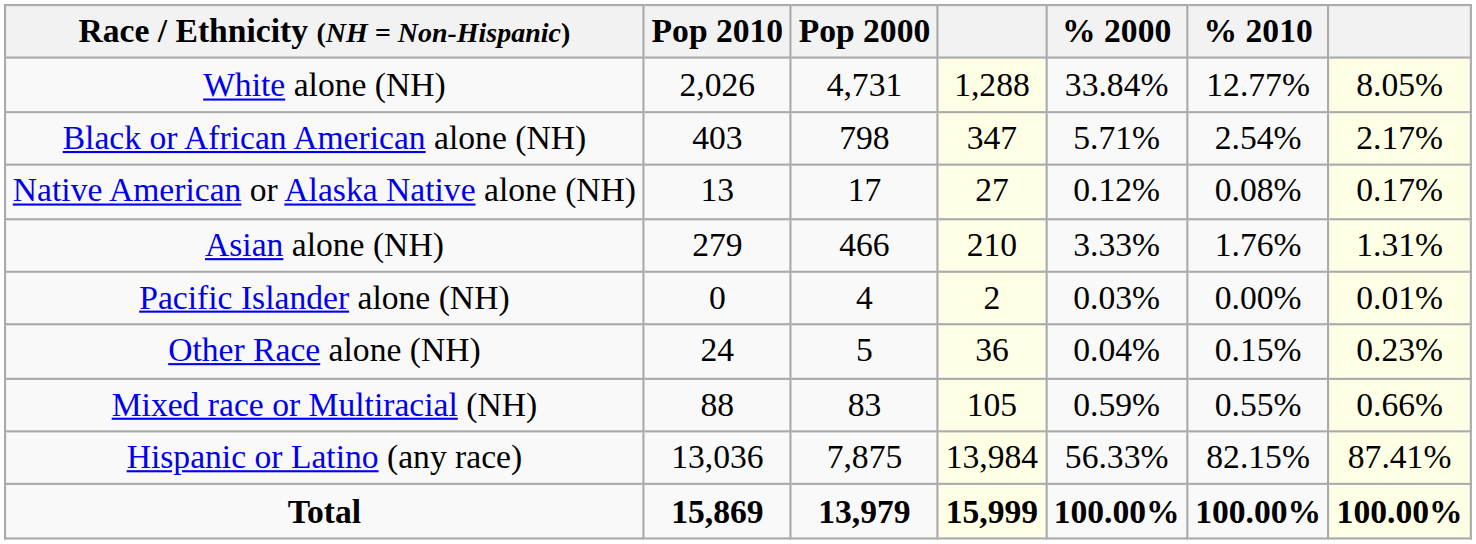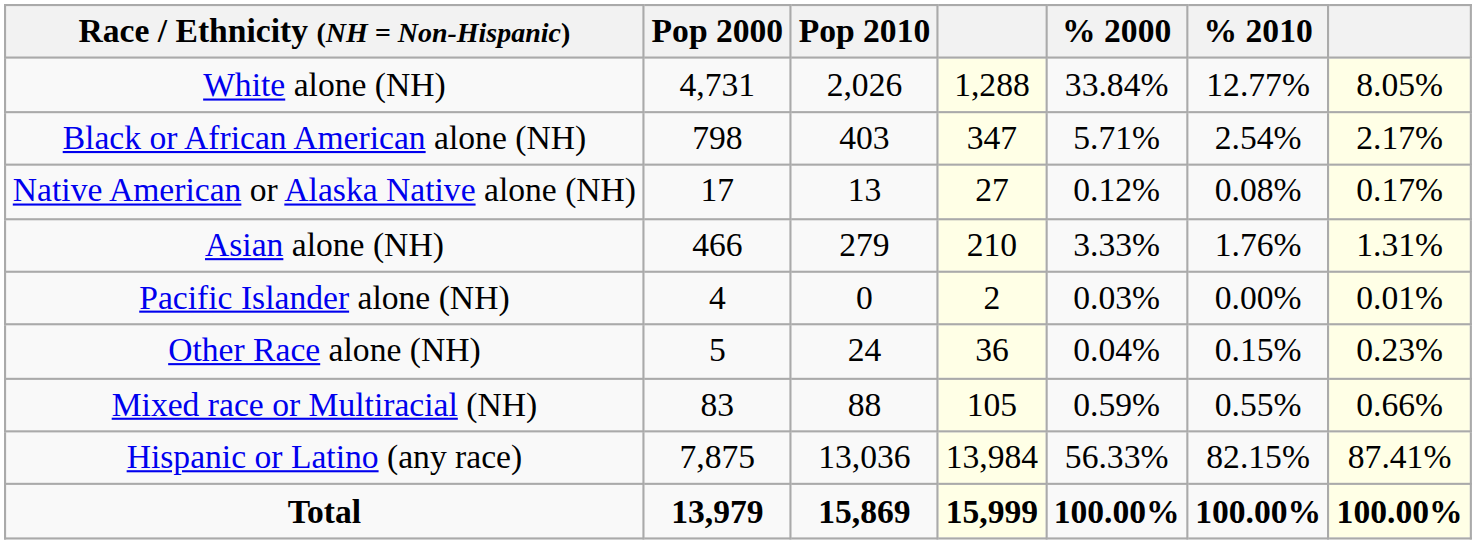columns swapped: (864, 31) <-> (717, 31)
